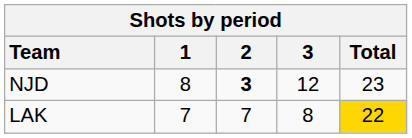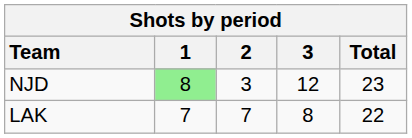(185, 84) no background -> (185, 84) lightgreen background
(246, 84) bold -> (246, 84) normal
(373, 116) gold background -> (373, 116) no background
